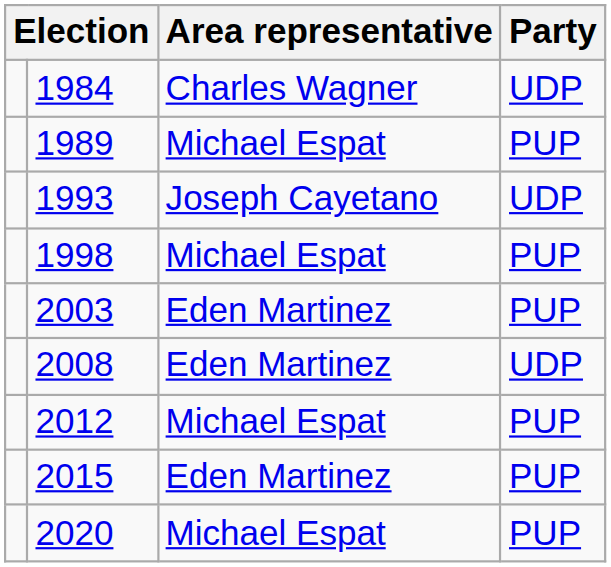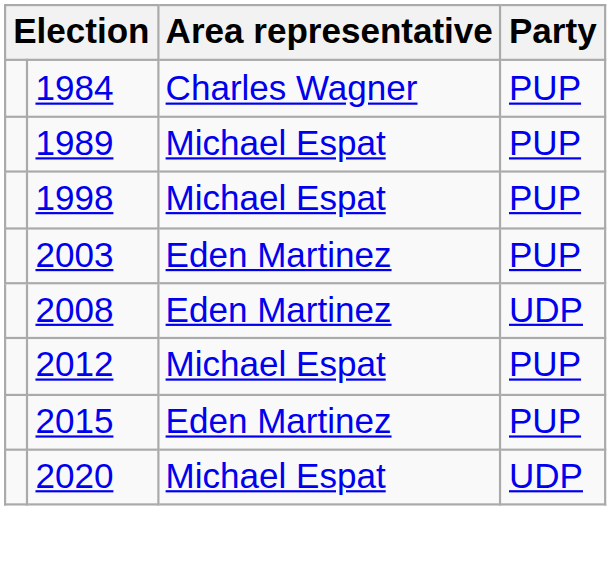(546, 87) UDP -> (545, 87) PUP
- row: (74, 198)
(545, 532) PUP -> (546, 476) UDP
